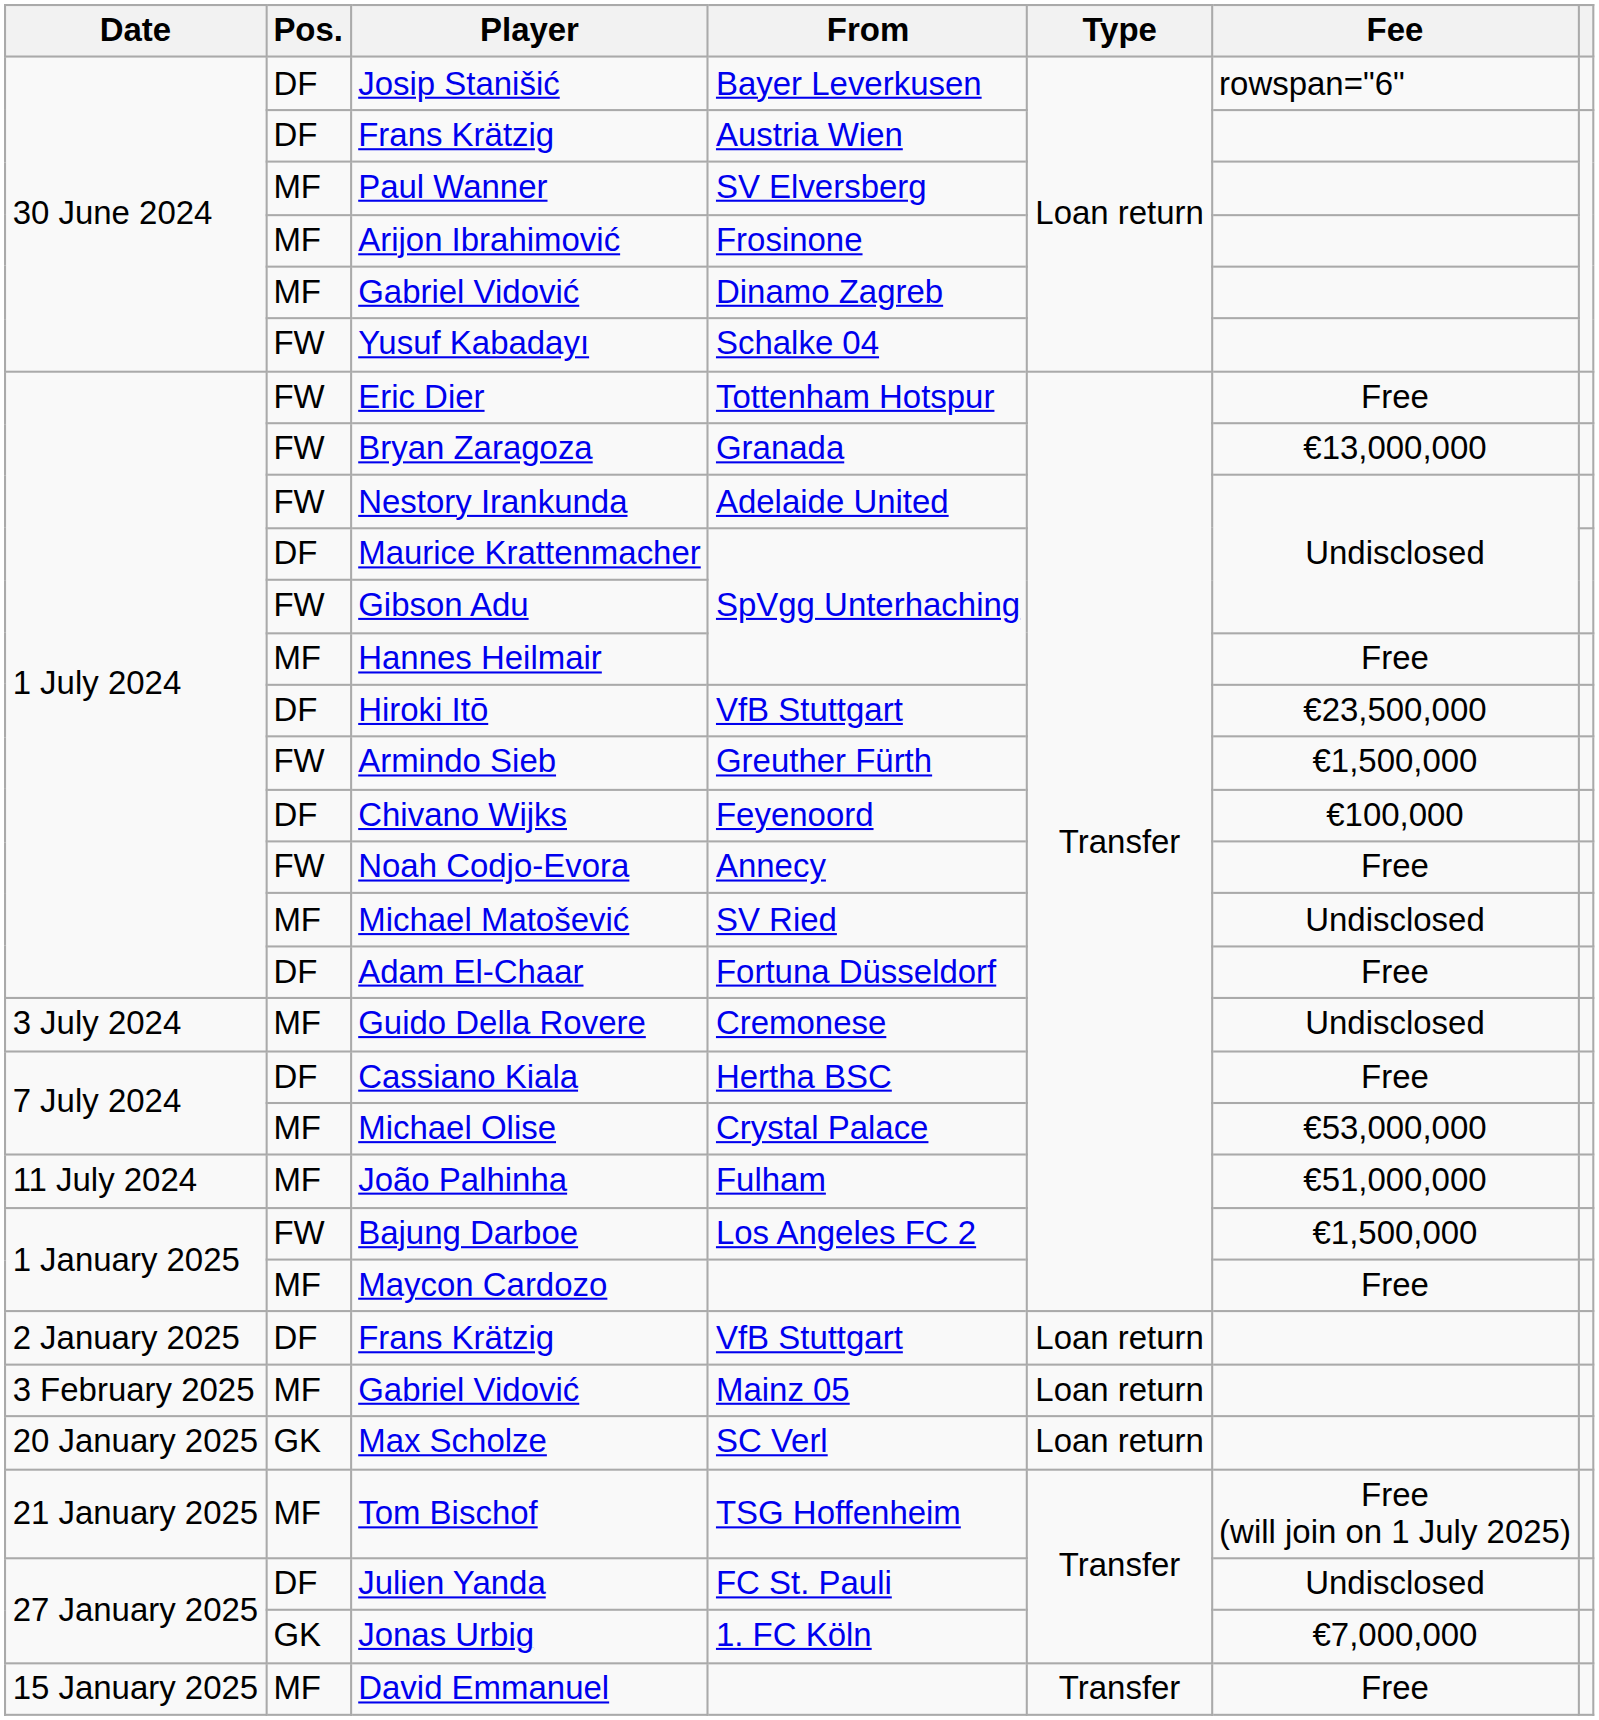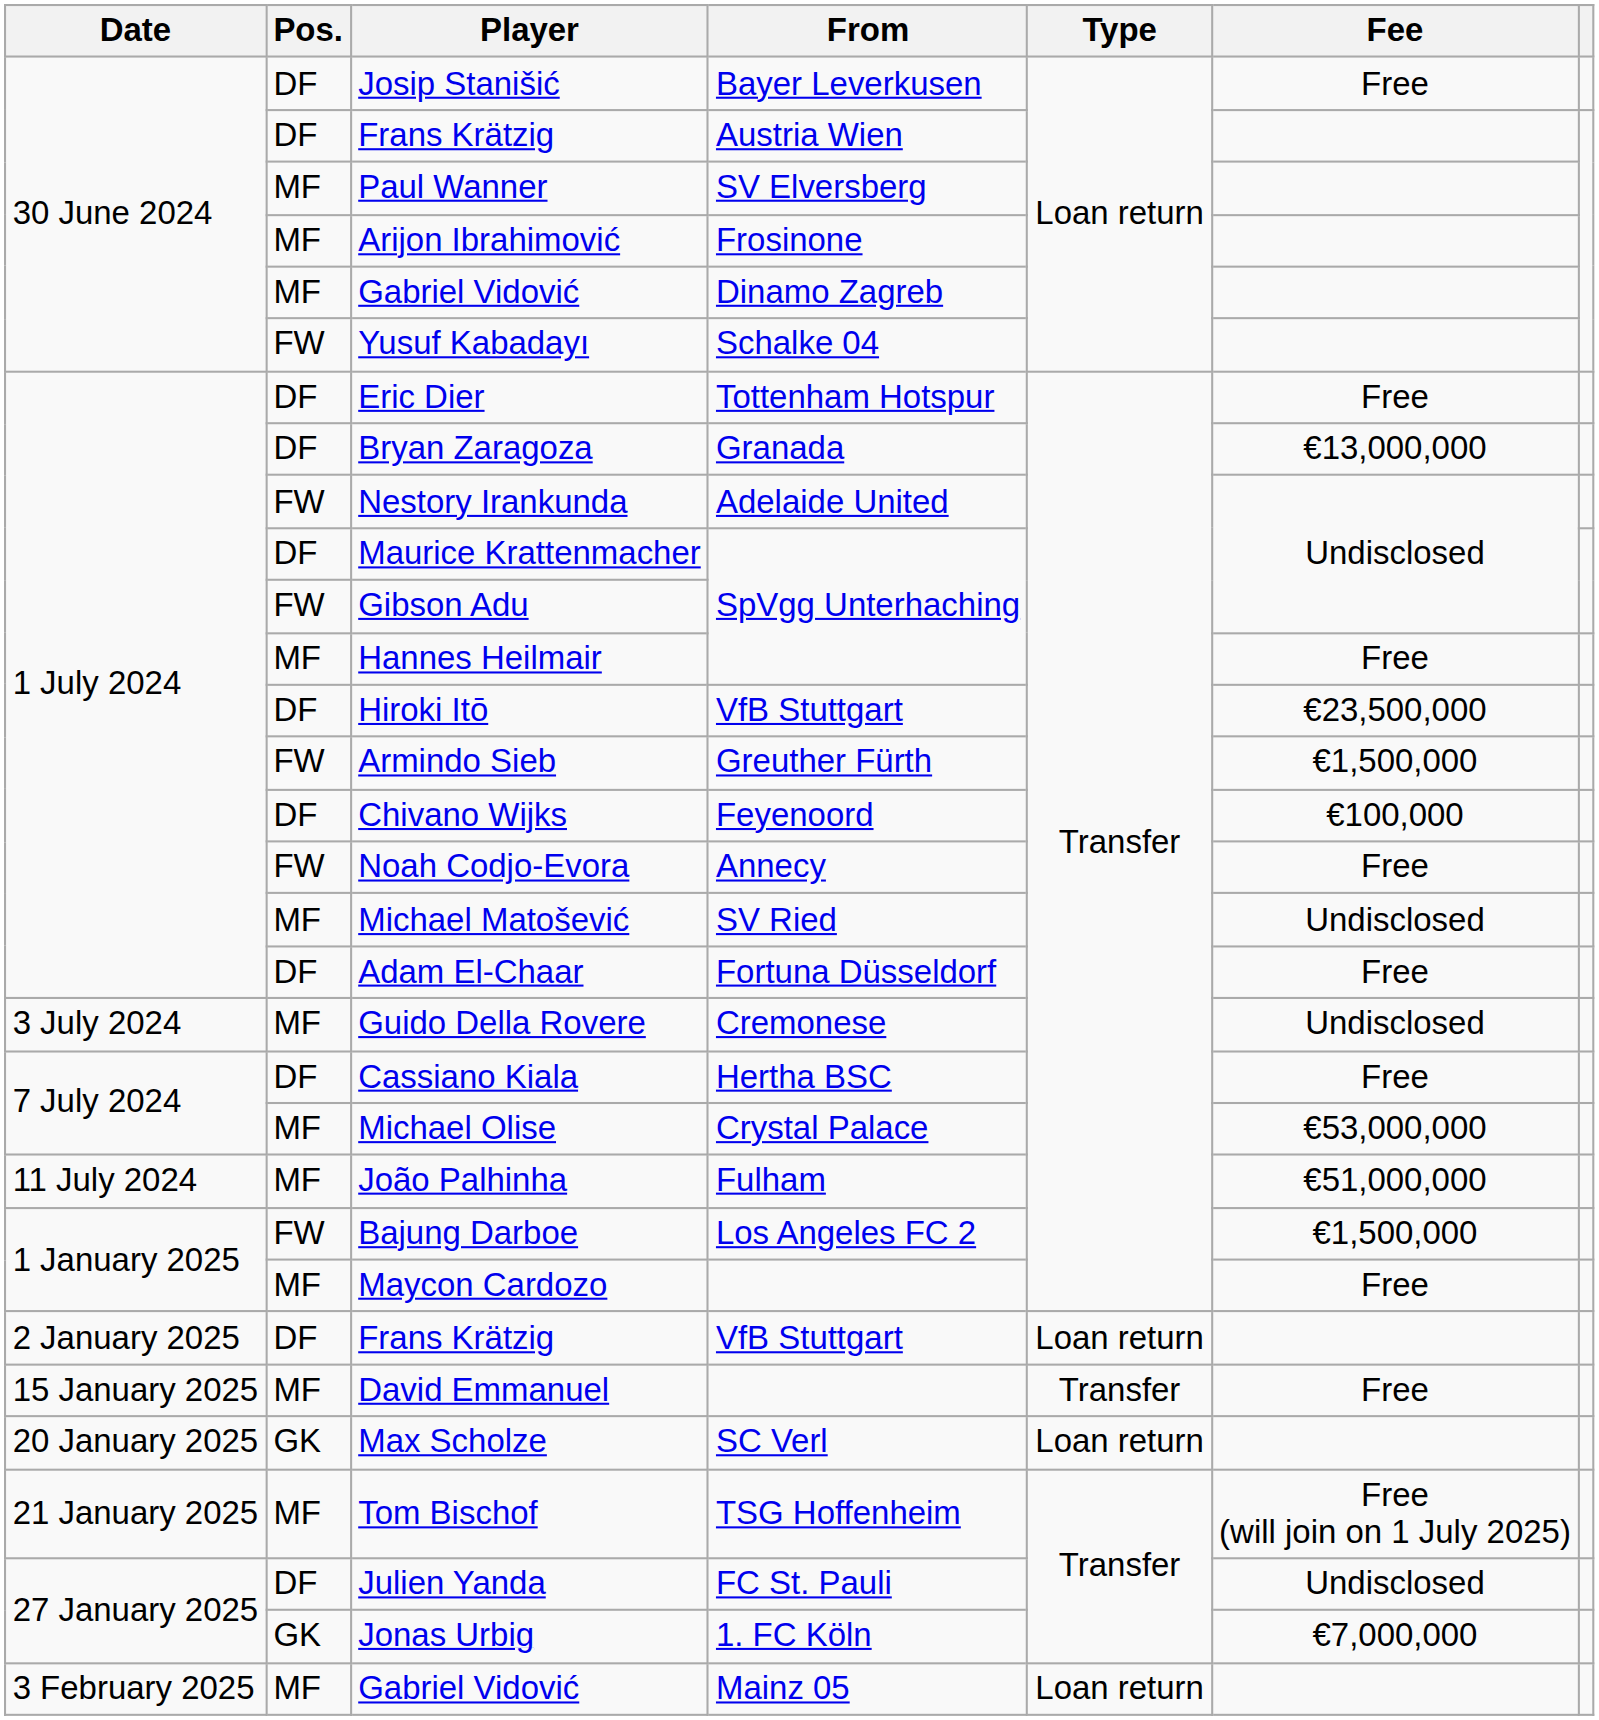(1312, 82) rowspan="6" -> (1395, 82) Free
(299, 396) FW -> (295, 396) DF
(299, 448) FW -> (295, 448) DF
rows swapped: (484, 1688) <-> (469, 1389)
